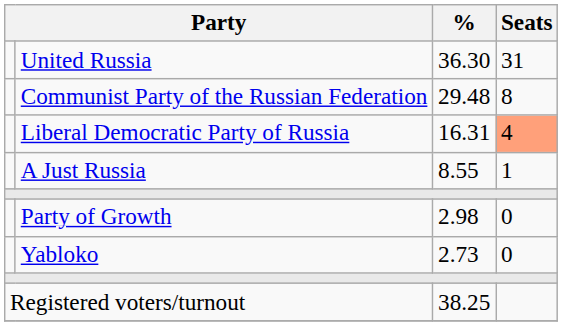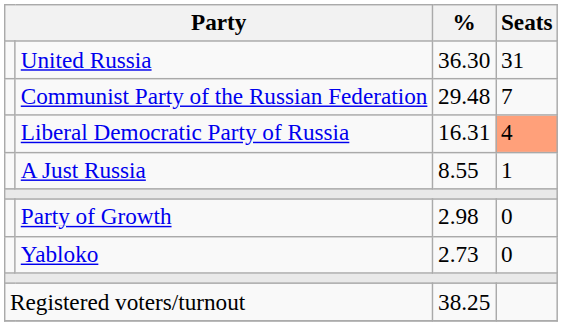(507, 96) 8 -> (507, 96) 7
